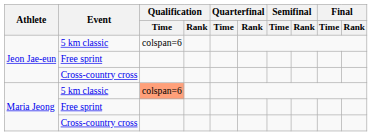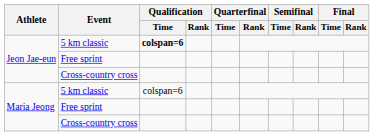(162, 43) normal -> (163, 43) bold
(162, 91) lightsalmon background -> (163, 91) no background
